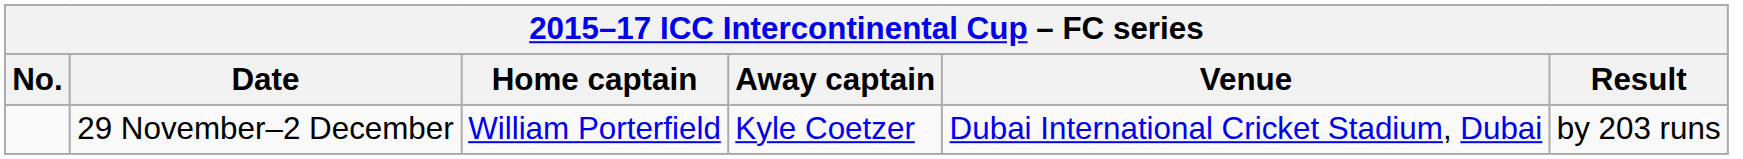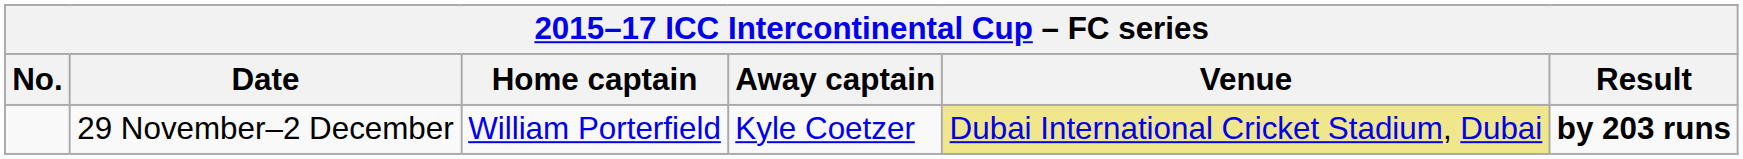(1246, 128) no background -> (1246, 128) khaki background
(1639, 128) normal -> (1644, 128) bold
